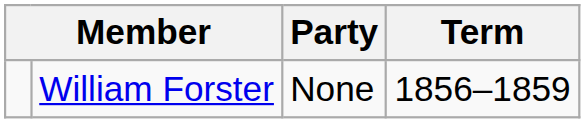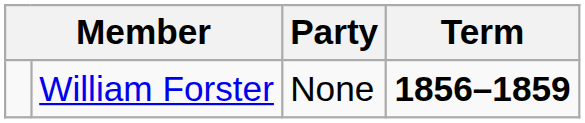(483, 88) normal -> (483, 88) bold
